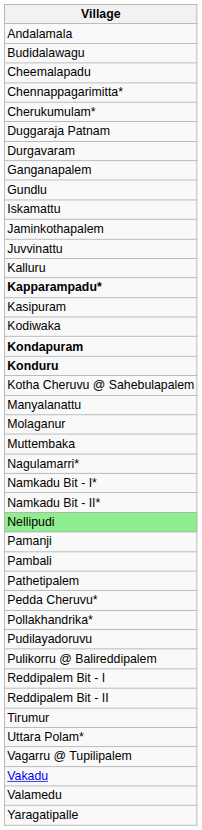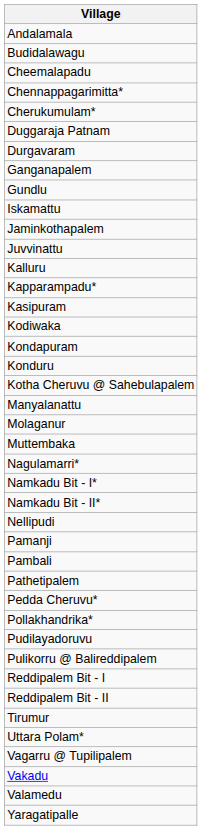(54, 287) bold -> (52, 287) normal
(45, 346) bold -> (42, 346) normal
(33, 365) bold -> (31, 365) normal
(31, 522) lightgreen background -> (31, 522) no background
